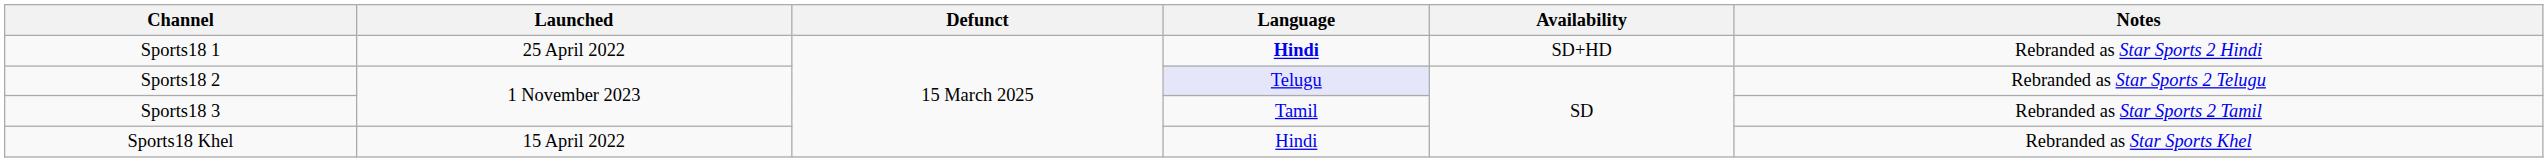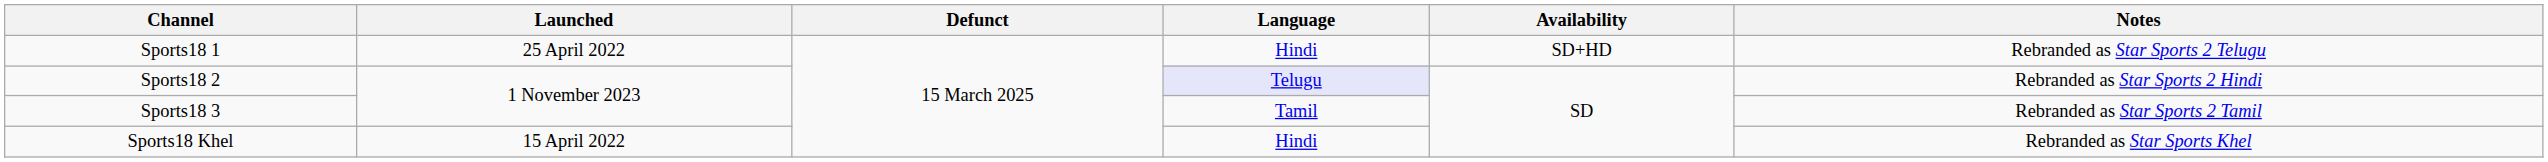(1296, 50) bold -> (1296, 50) normal
(2139, 50) Rebranded as Star Sports 2 Hindi -> (2139, 50) Rebranded as Star Sports 2 Telugu
(2139, 80) Rebranded as Star Sports 2 Telugu -> (2139, 80) Rebranded as Star Sports 2 Hindi
